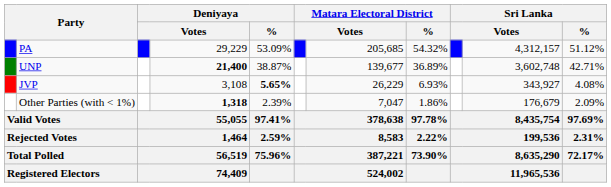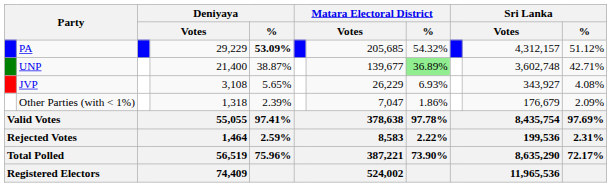(274, 48) normal -> (273, 48) bold
(232, 66) bold -> (232, 66) normal
(430, 66) no background -> (430, 66) lightgreen background
(276, 84) bold -> (277, 84) normal
(234, 102) bold -> (234, 102) normal
